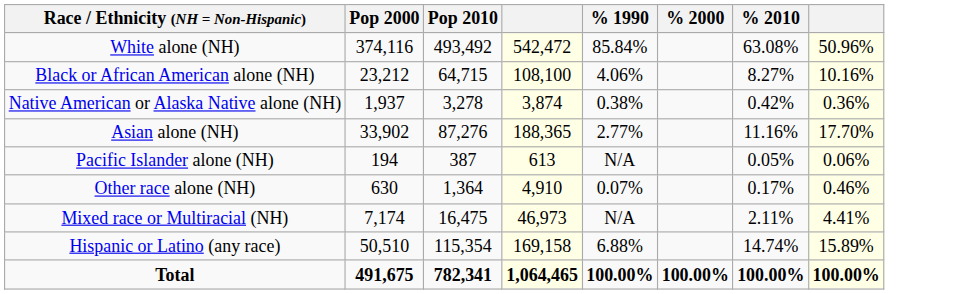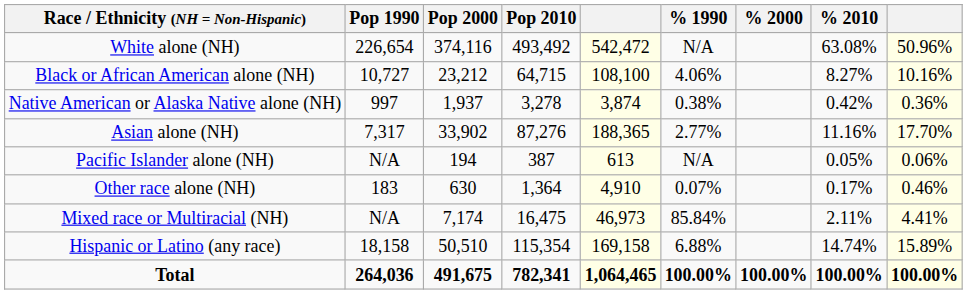+ column: (384, 18)
(620, 47) 85.84% -> (698, 47) N/A
(620, 217) N/A -> (698, 217) 85.84%
